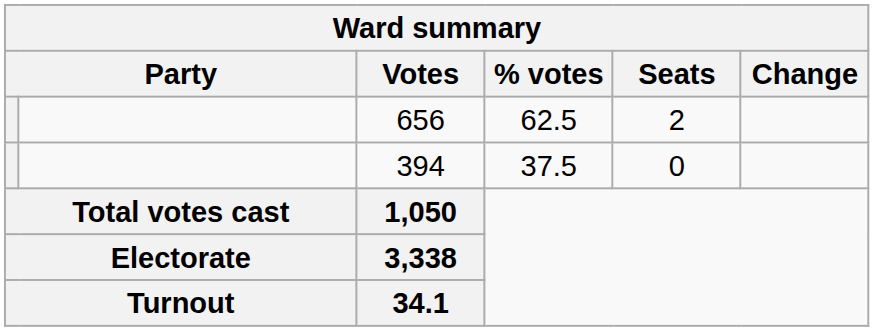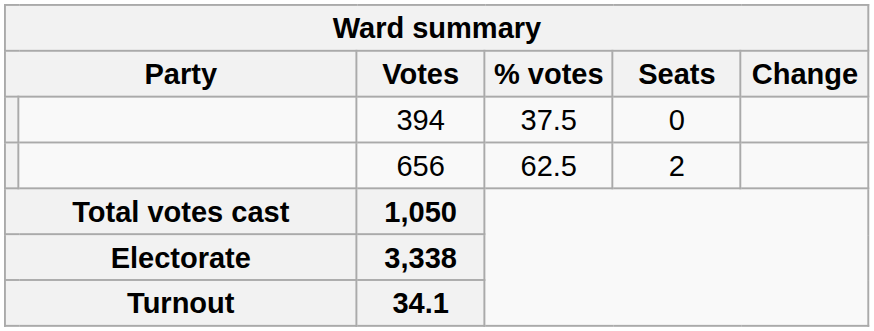rows swapped: (421, 120) <-> (421, 166)
